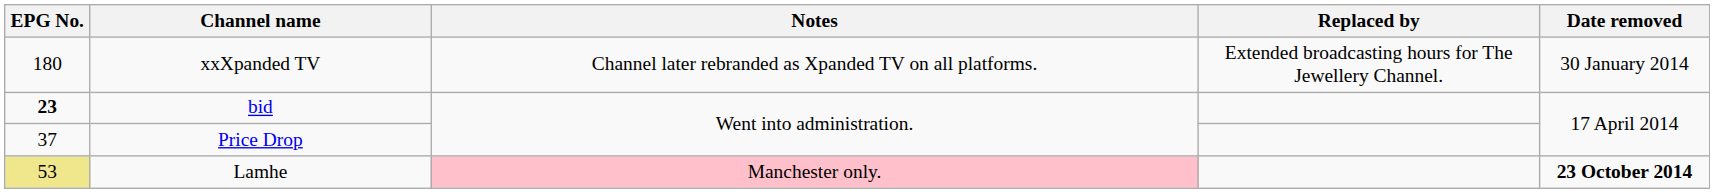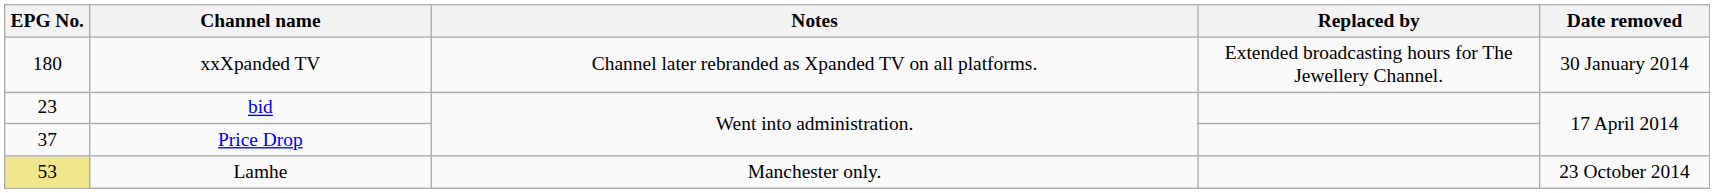(47, 107) bold -> (47, 107) normal
(815, 172) pink background -> (815, 172) no background
(1624, 172) bold -> (1624, 172) normal
